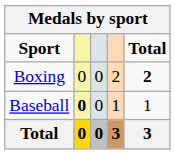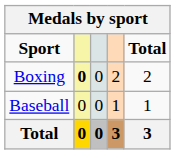(82, 76) normal -> (82, 76) bold
(147, 76) bold -> (147, 76) normal
(82, 105) bold -> (82, 105) normal
